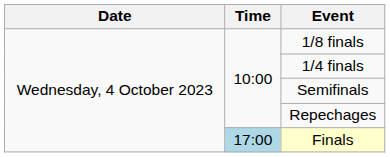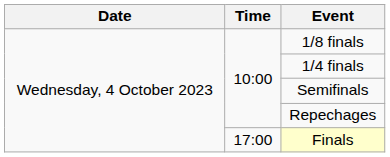(253, 139) lightblue background -> (253, 139) no background
